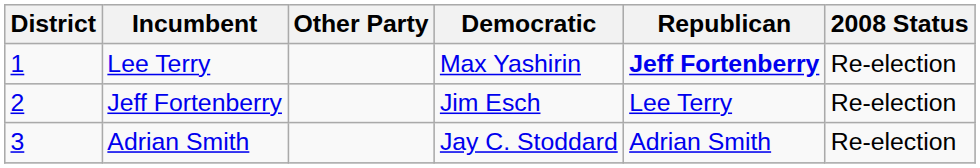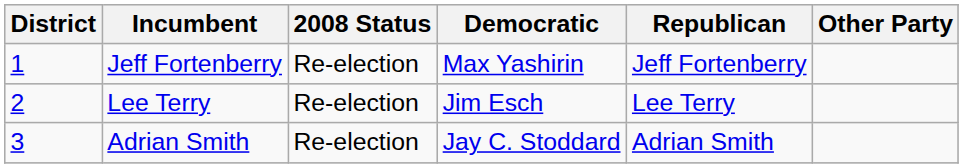columns swapped: (900, 24) <-> (361, 24)
(159, 63) Lee Terry -> (195, 63) Jeff Fortenberry
(724, 63) bold -> (719, 63) normal
(195, 102) Jeff Fortenberry -> (159, 102) Lee Terry
